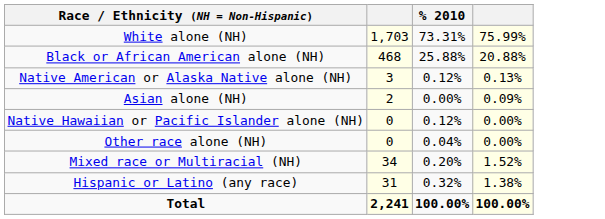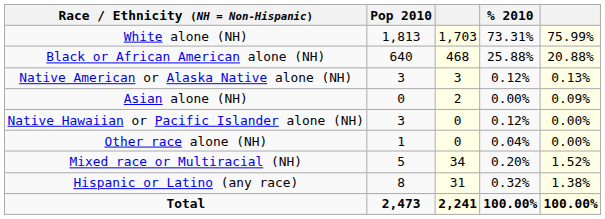+ column: (401, 15)
